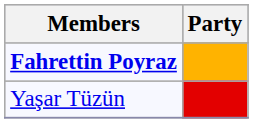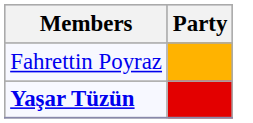(94, 61) bold -> (86, 61) normal
(68, 99) normal -> (72, 99) bold
